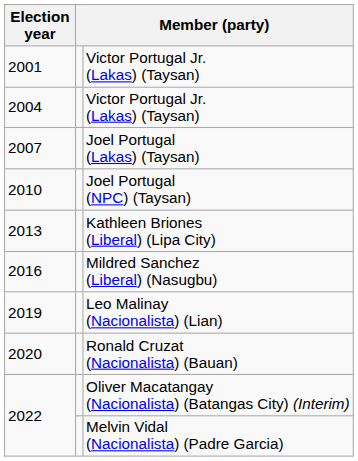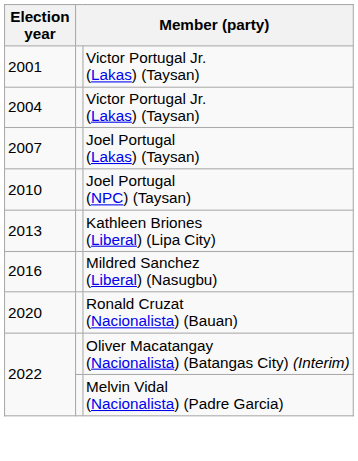- row: (25, 313)
